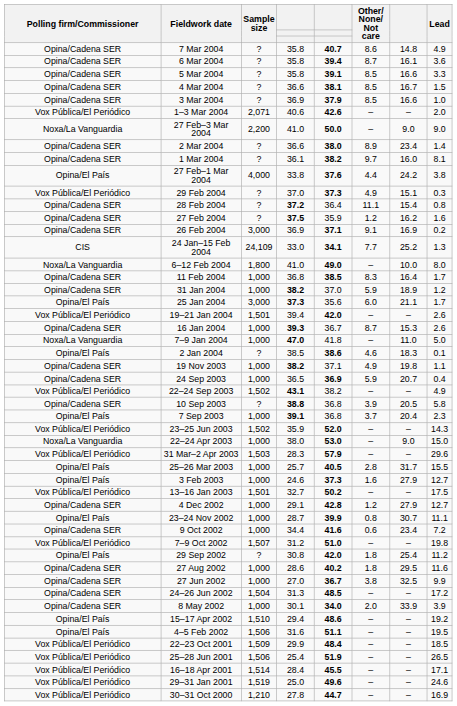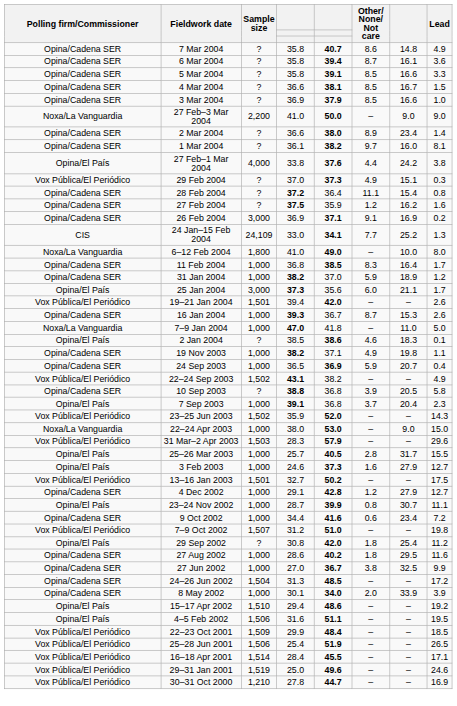- row: (201, 113)
